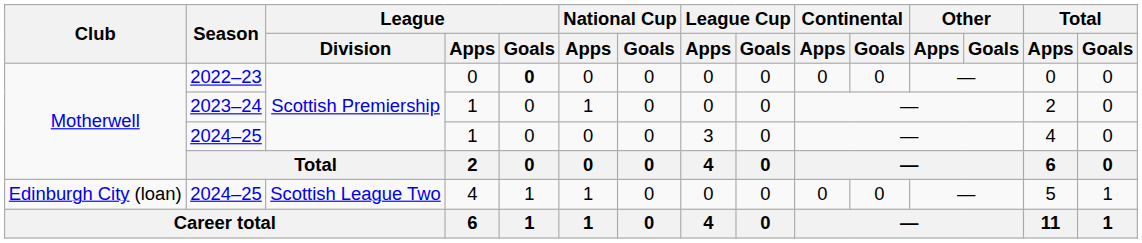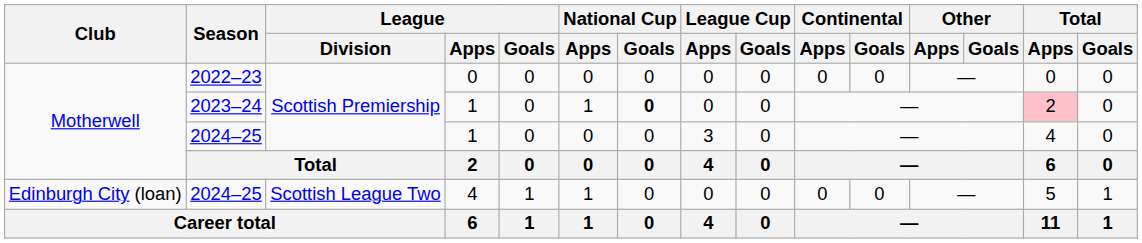(529, 77) bold -> (529, 77) normal
(649, 106) normal -> (649, 106) bold
(1051, 106) no background -> (1051, 106) pink background
